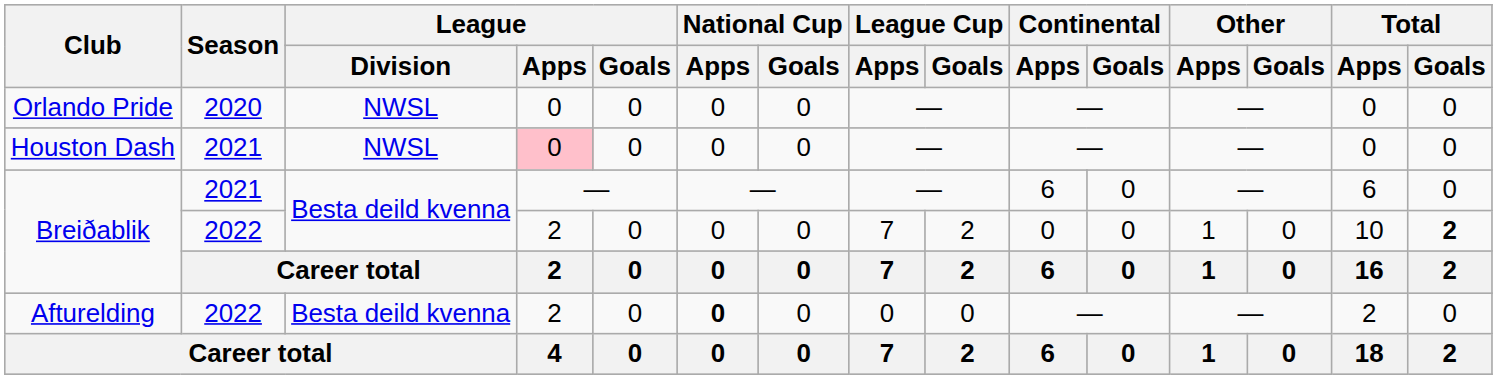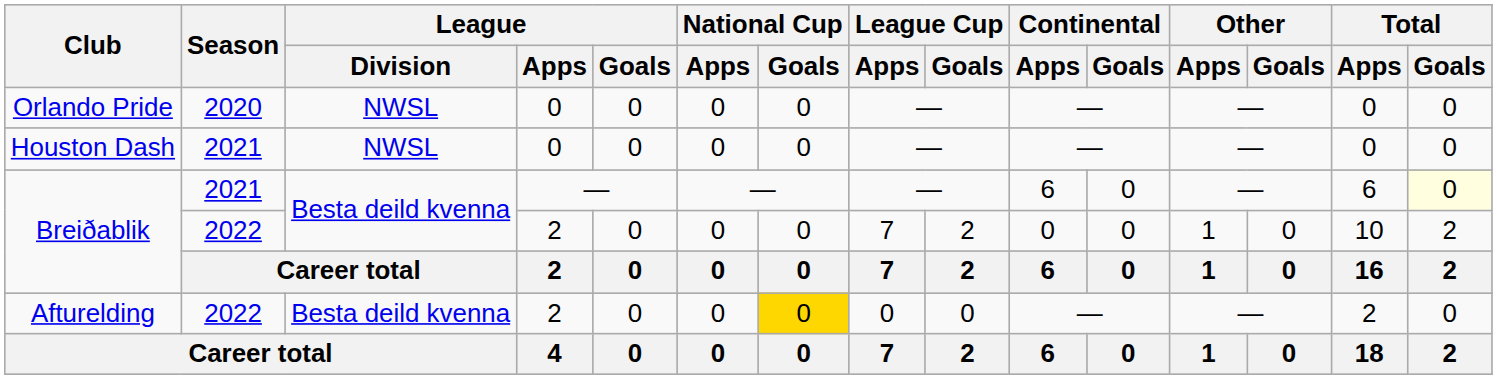(555, 148) pink background -> (555, 148) no background
(1450, 189) no background -> (1450, 189) lightyellow background
(1450, 230) bold -> (1450, 230) normal
(718, 312) bold -> (718, 312) normal
(804, 312) no background -> (804, 312) gold background
